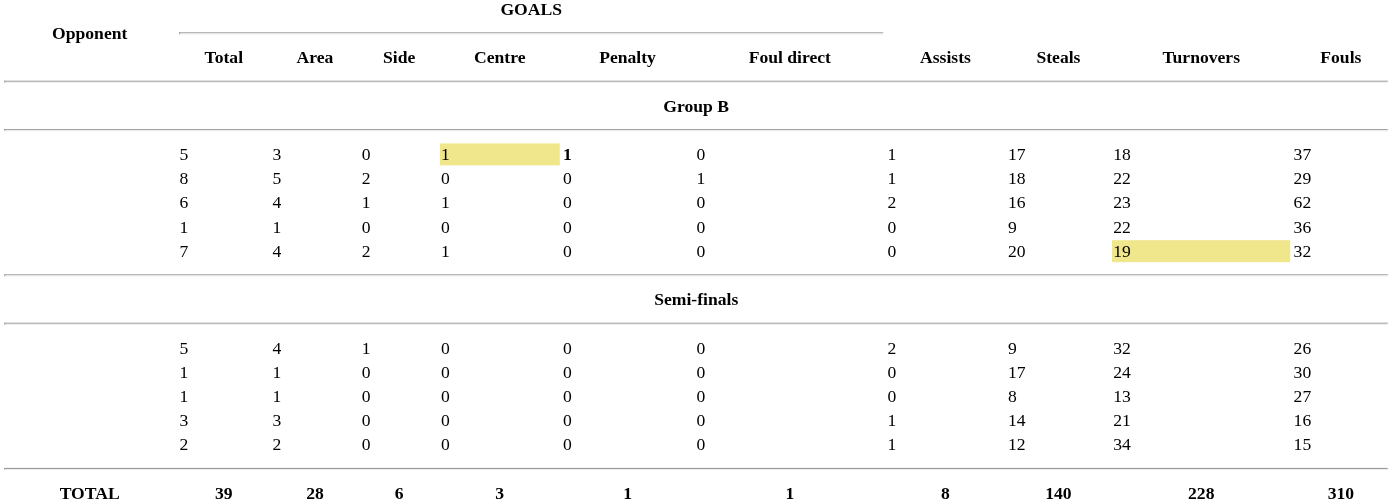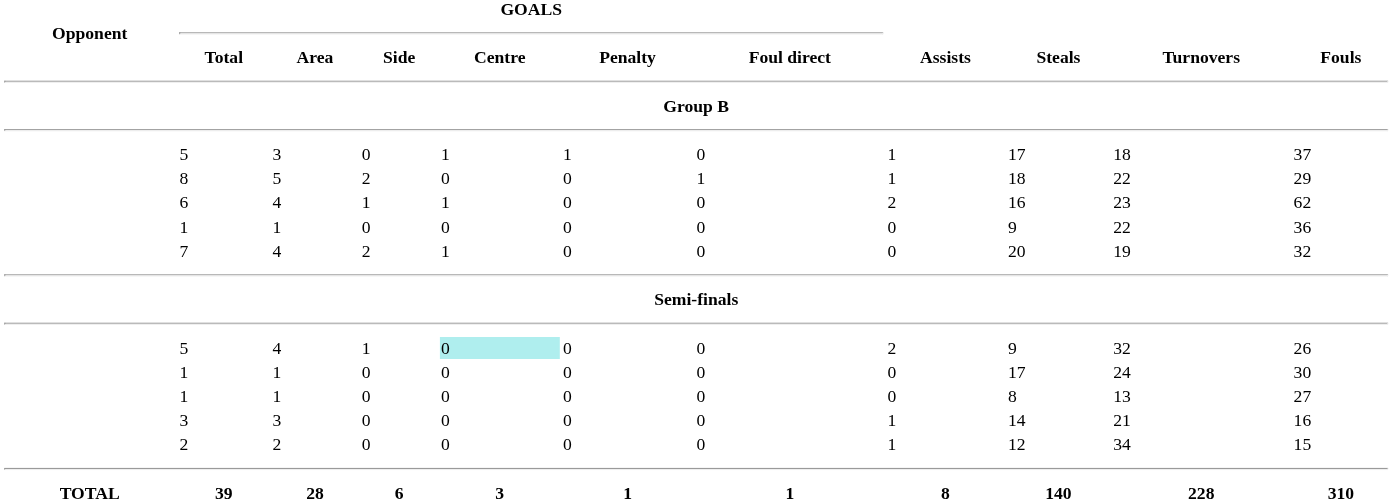(445, 154) khaki background -> (445, 154) no background
(567, 154) bold -> (567, 154) normal
(1122, 251) khaki background -> (1122, 251) no background
(445, 347) no background -> (445, 347) paleturquoise background
